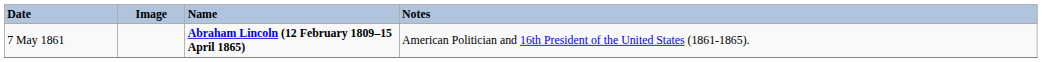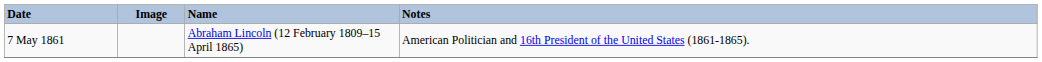(290, 40) bold -> (284, 40) normal
